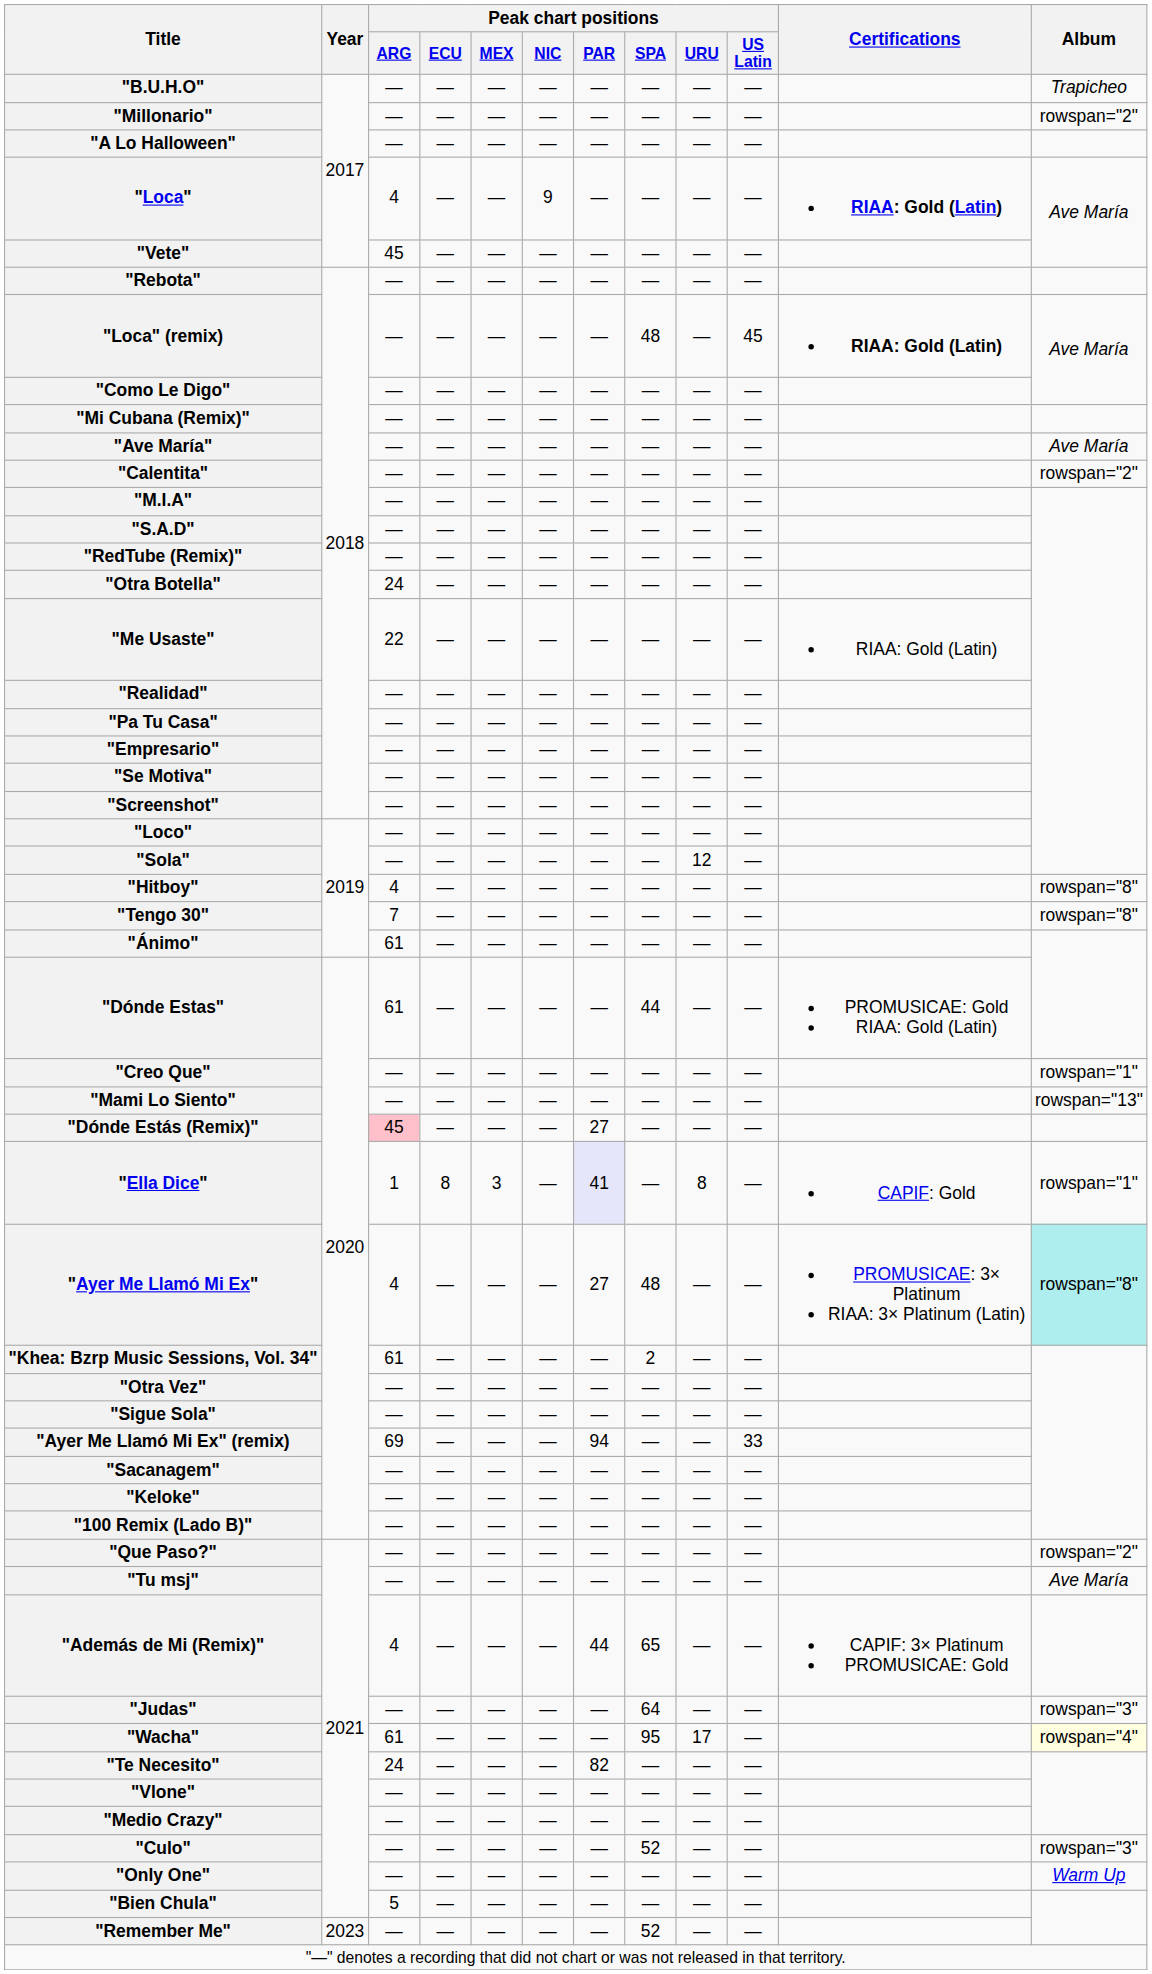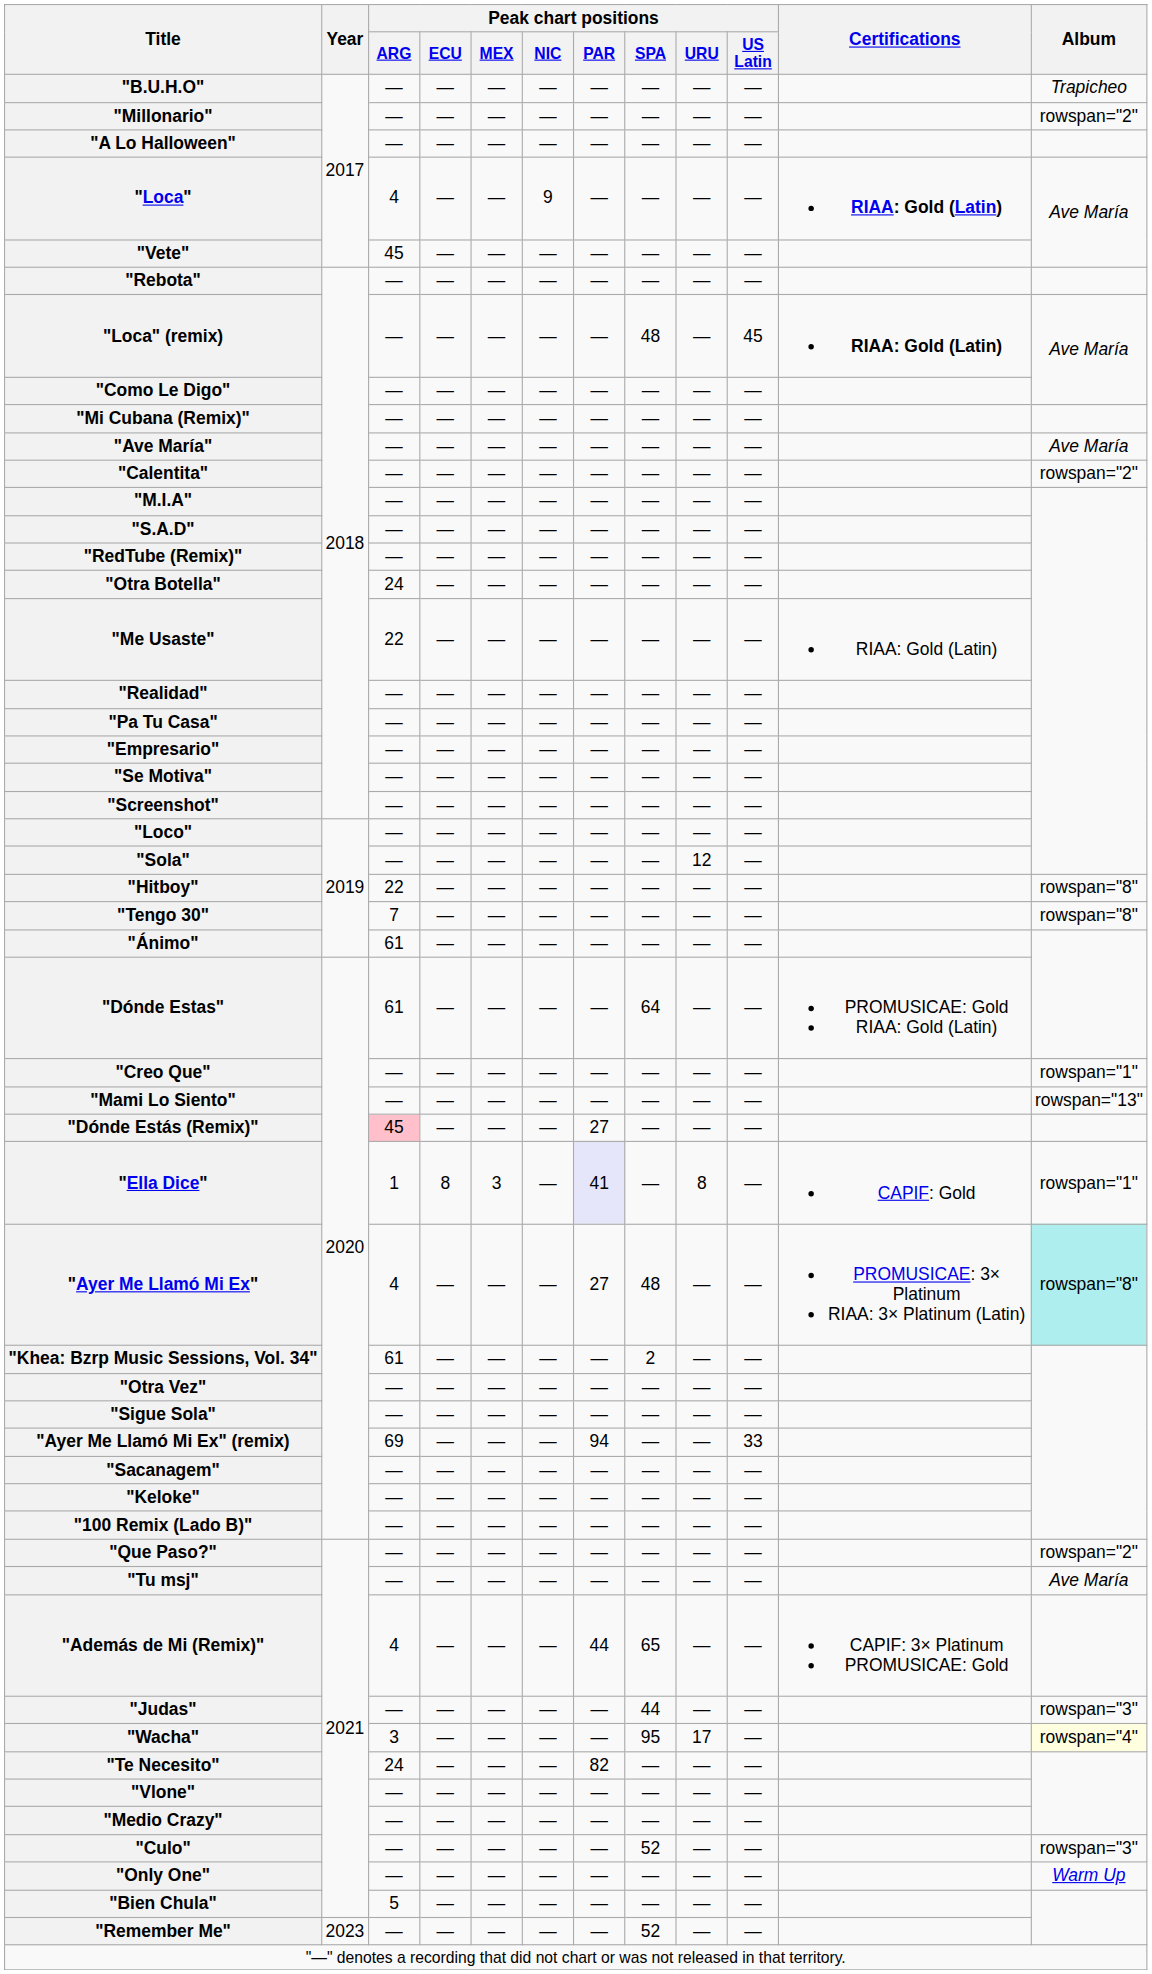(394, 887) 4 -> (394, 887) 22
(650, 1007) 44 -> (650, 1007) 64
(650, 1709) 64 -> (650, 1709) 44
(394, 1737) 61 -> (394, 1737) 3
